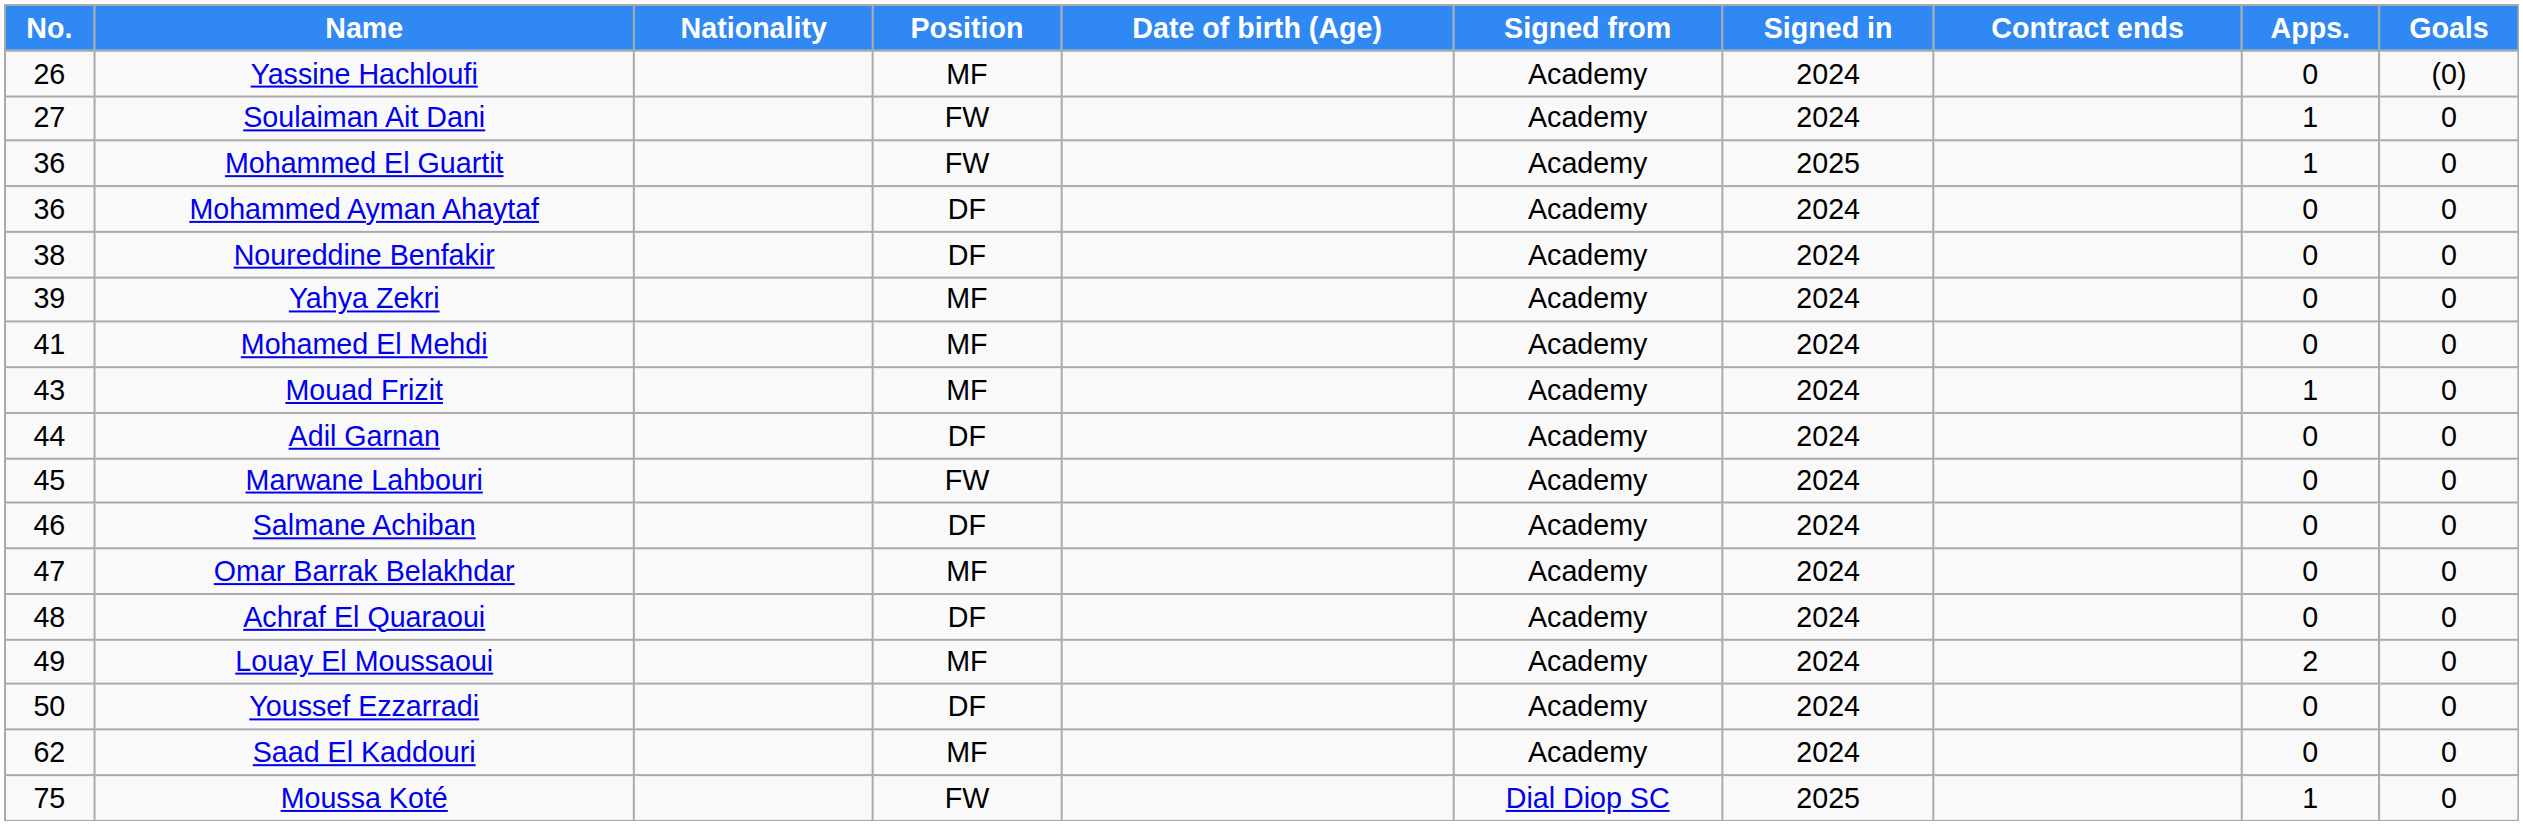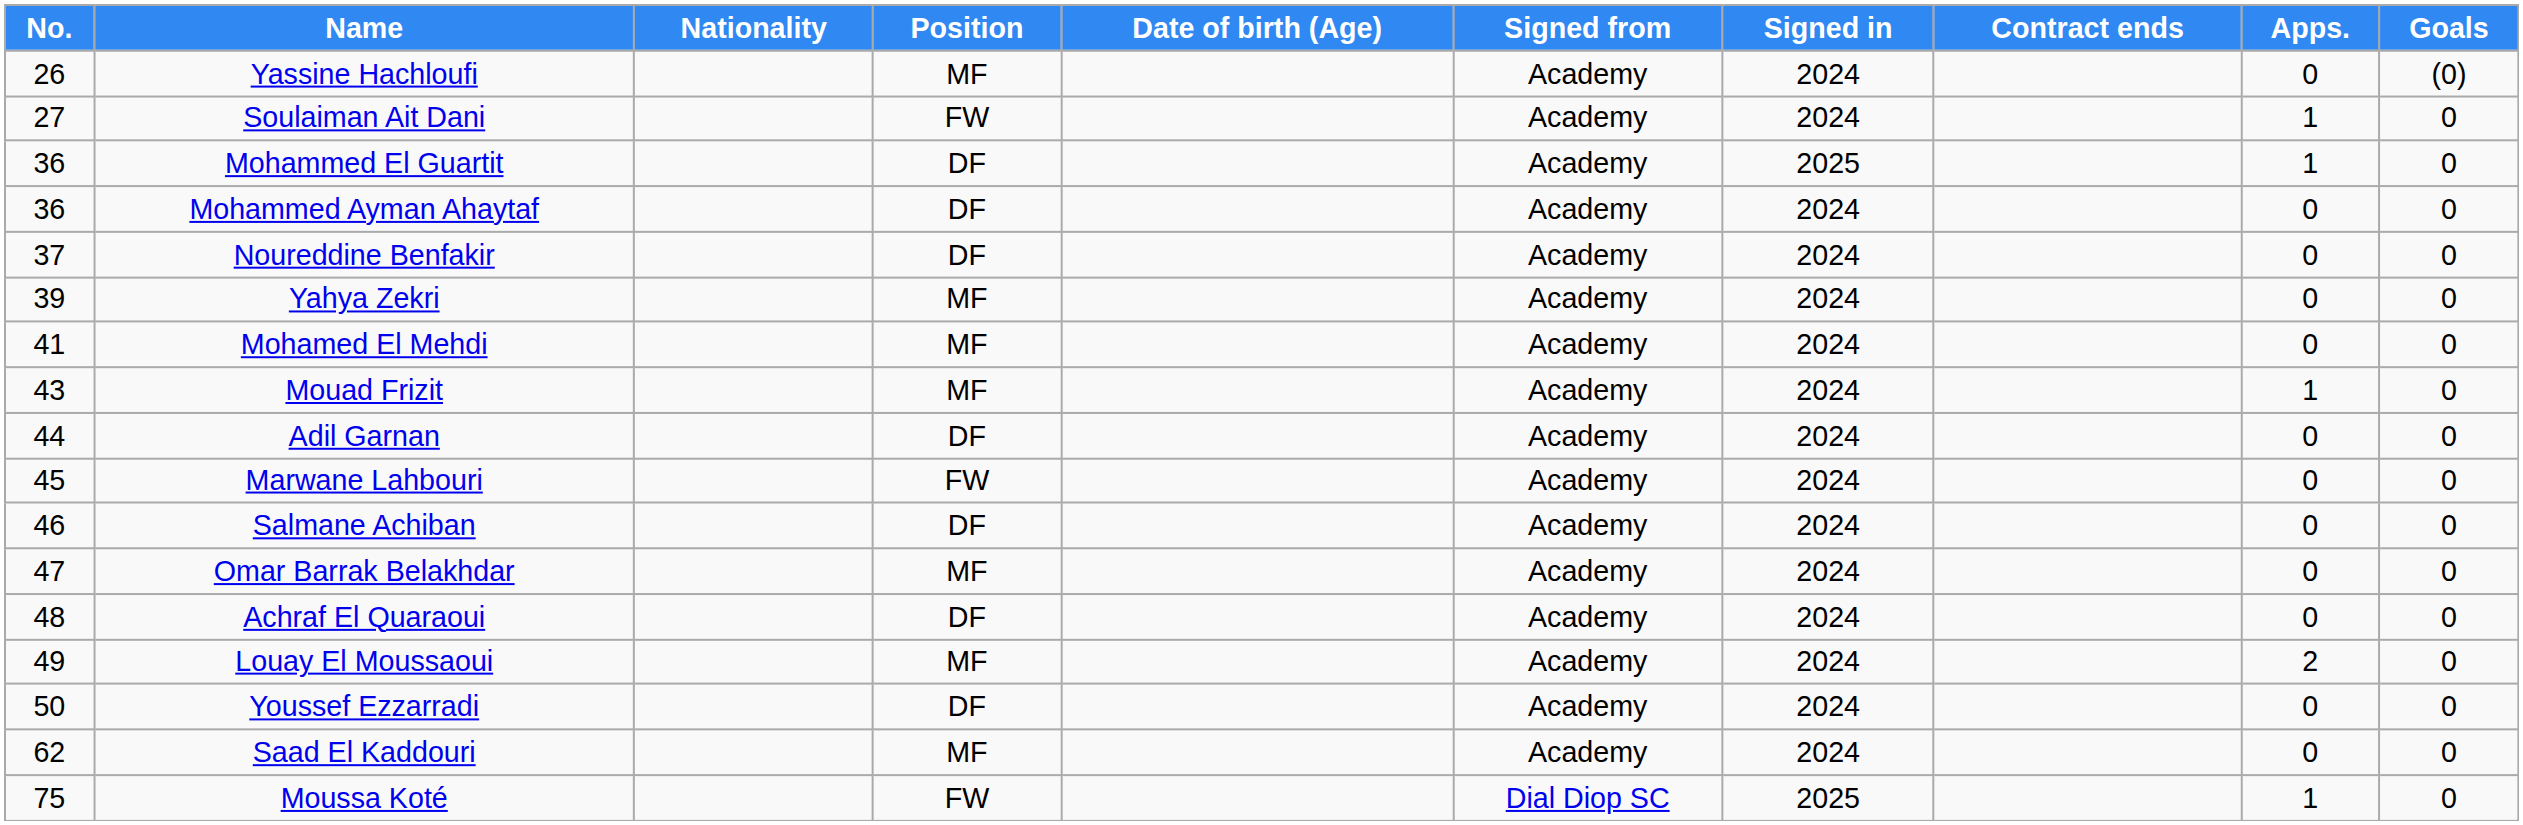(967, 164) FW -> (967, 164) DF
(49, 254) 38 -> (49, 254) 37
